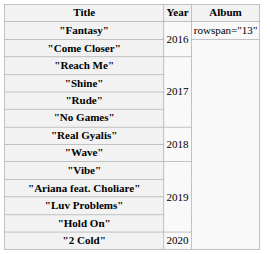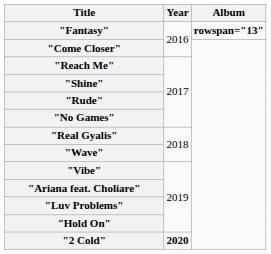(226, 30) normal -> (229, 30) bold
(178, 240) normal -> (178, 240) bold
